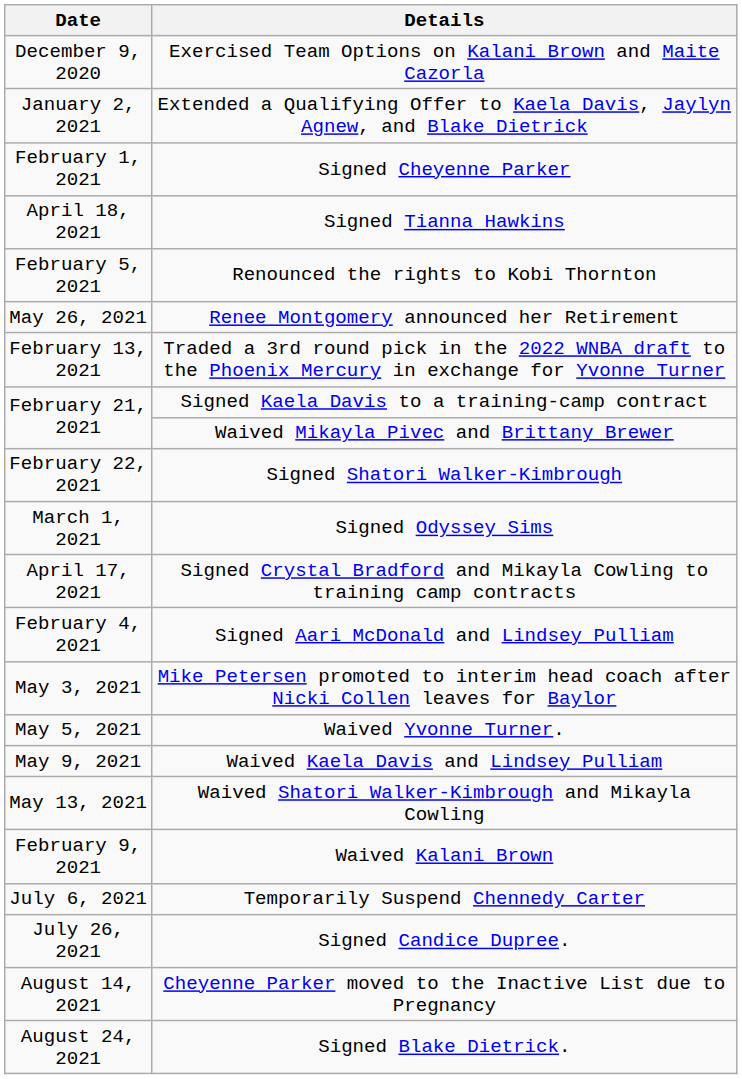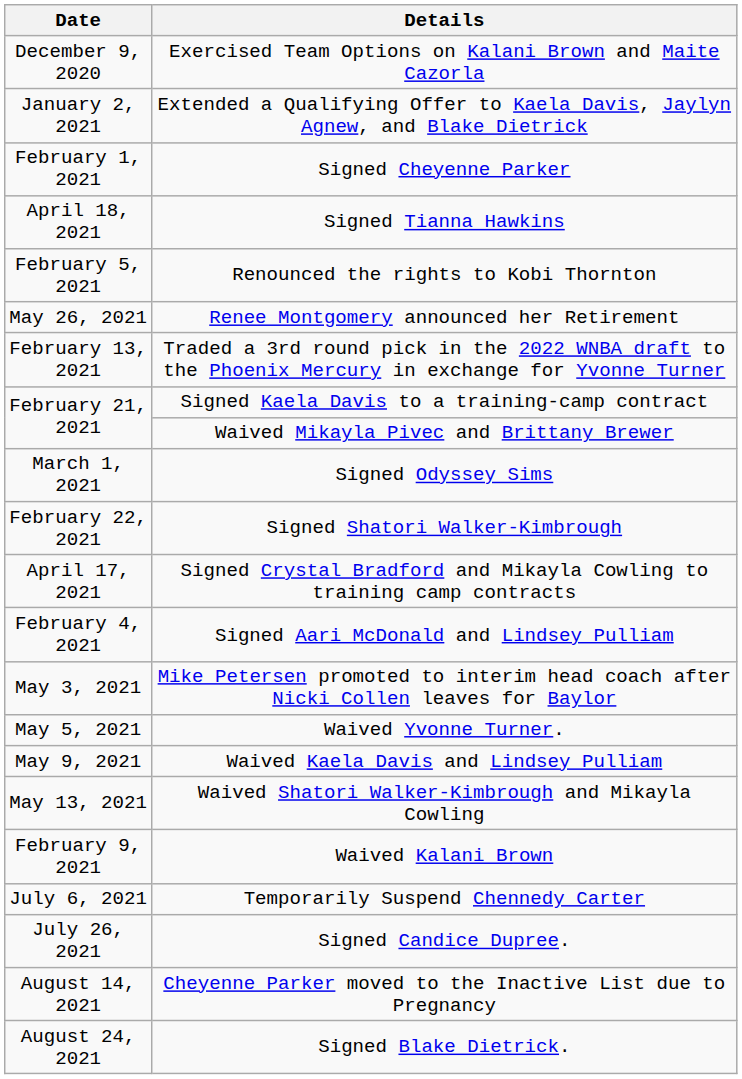rows swapped: (444, 475) <-> (444, 528)
